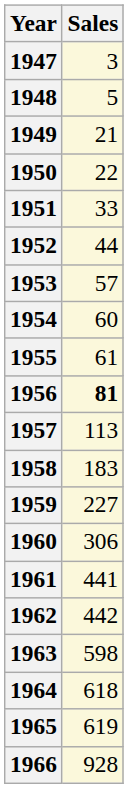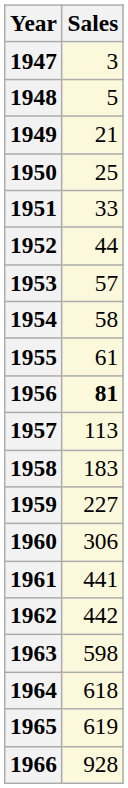(107, 171) 22 -> (107, 171) 25
(107, 319) 60 -> (107, 319) 58
